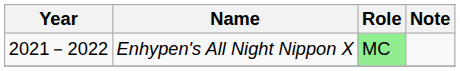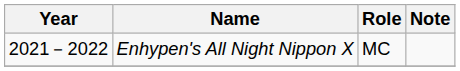(376, 49) lightgreen background -> (376, 49) no background
